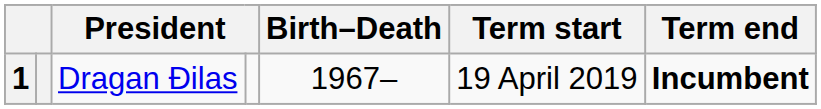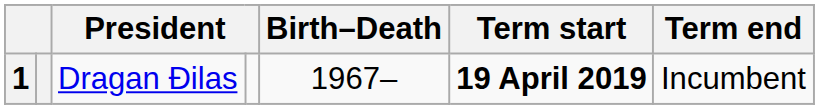(547, 78) normal -> (551, 78) bold
(730, 78) bold -> (733, 78) normal
